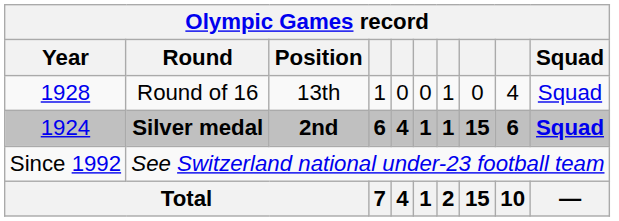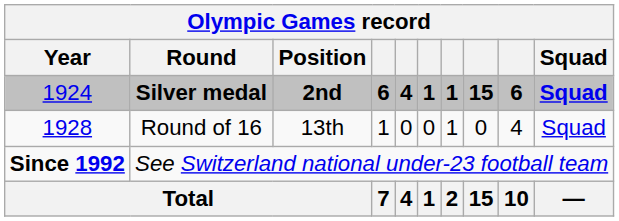rows swapped: (198, 127) <-> (198, 92)
(65, 163) normal -> (67, 163) bold
